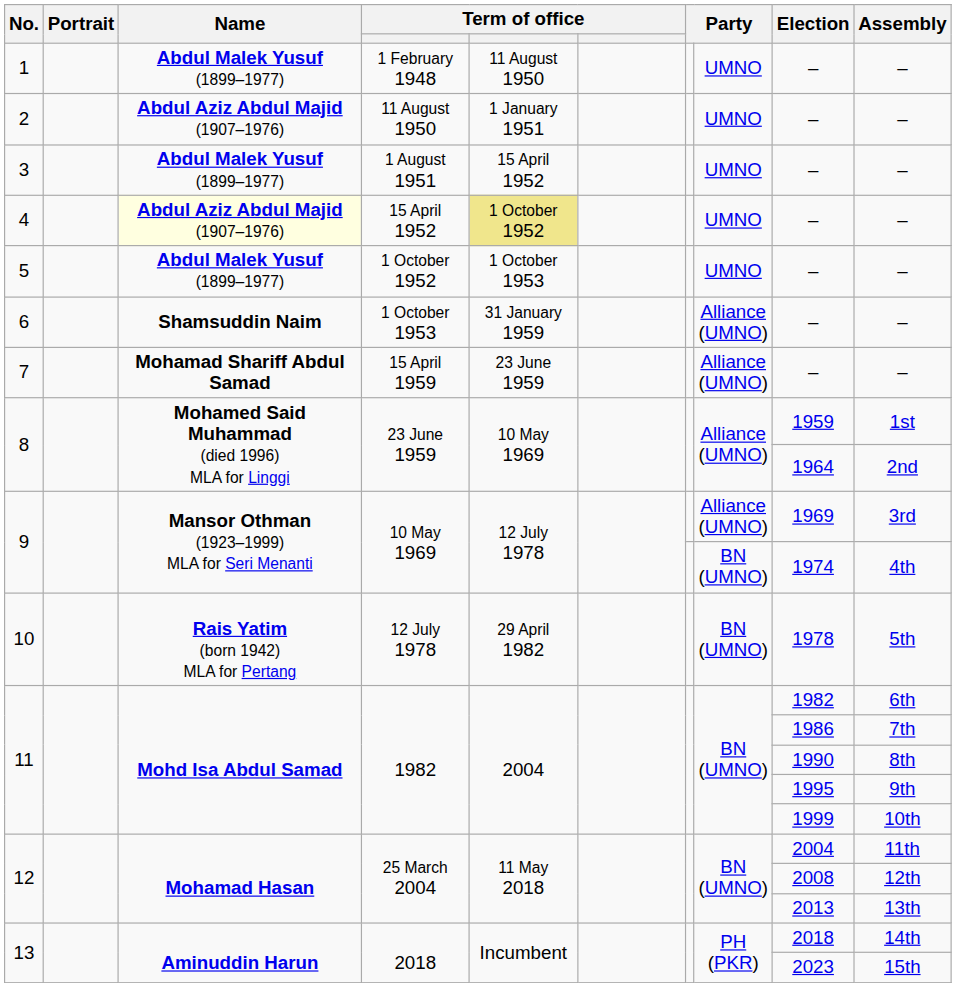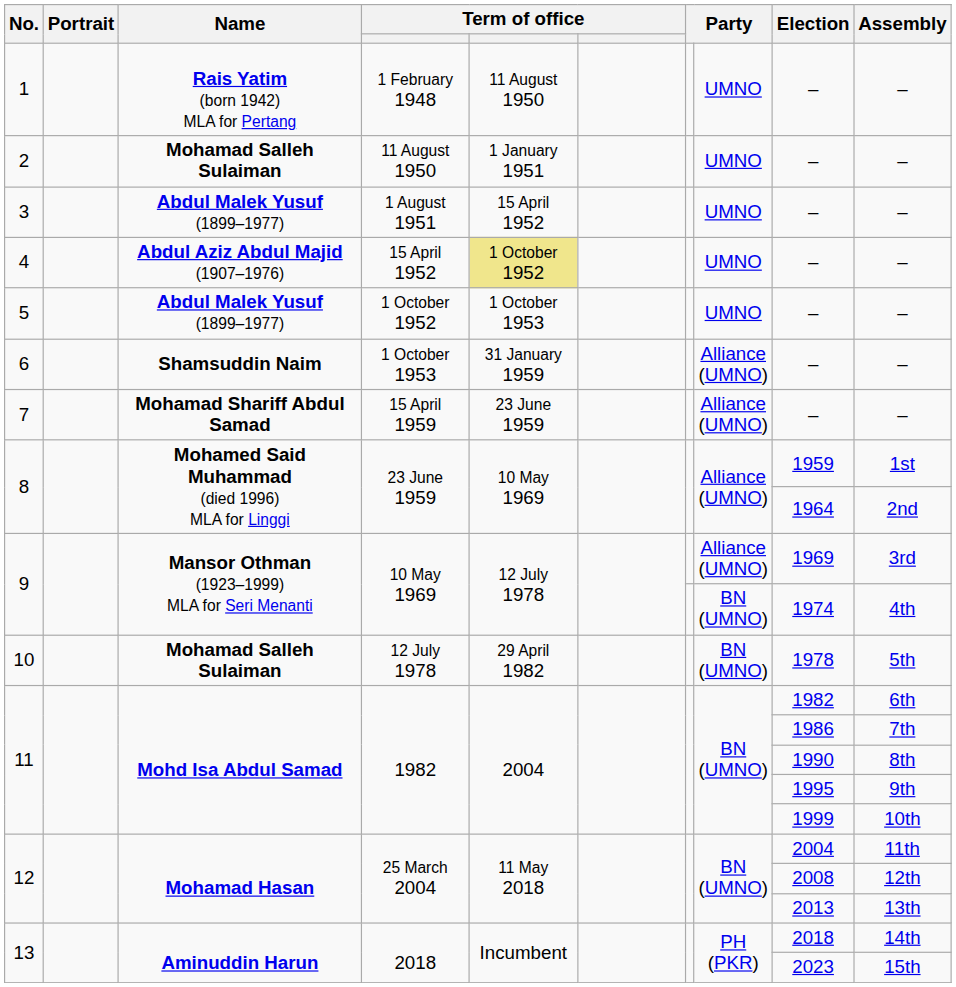(240, 68) Abdul Malek Yusuf (1899–1977) -> (240, 99) Rais Yatim (born 1942) MLA for Pertang
(240, 118) Abdul Aziz Abdul Majid (1907–1976) -> (240, 161) Mohamad Salleh Sulaiman
(240, 220) lightyellow background -> (240, 262) no background
(240, 649) Rais Yatim (born 1942) MLA for Pertang -> (240, 659) Mohamad Salleh Sulaiman
